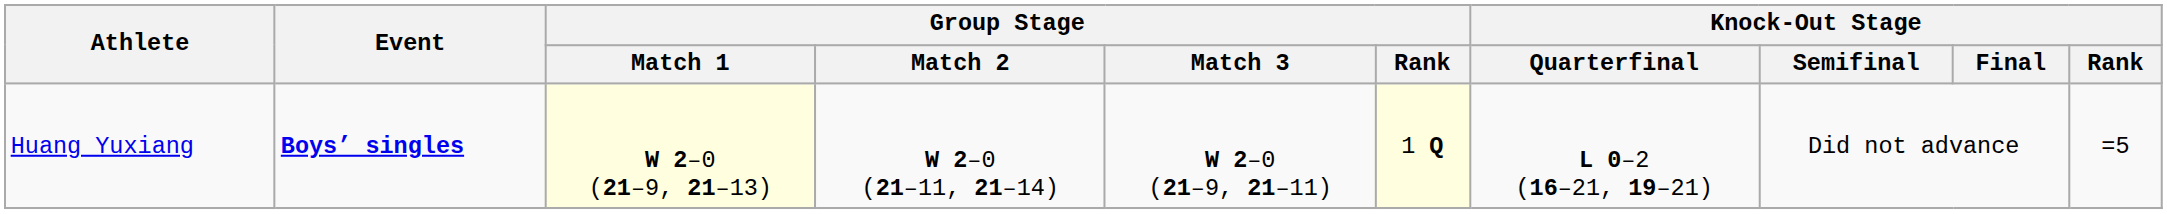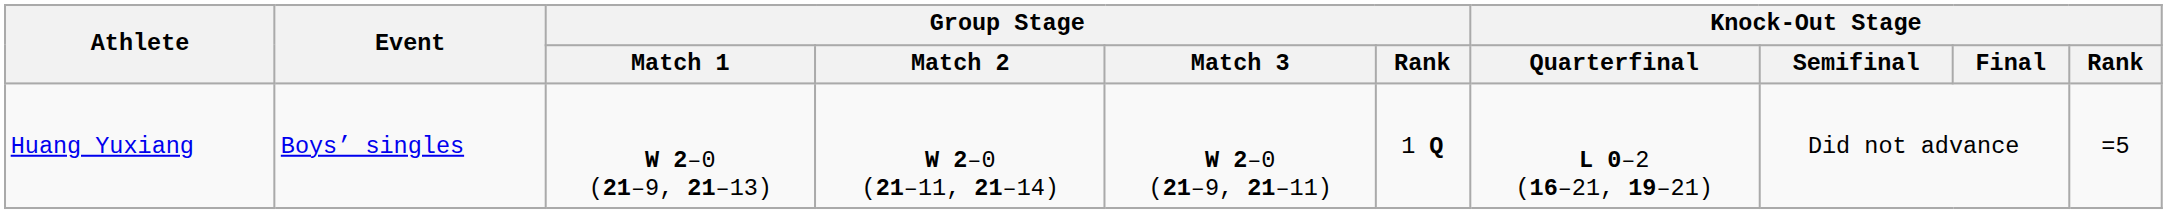(372, 146) bold -> (372, 146) normal
(680, 174) lightyellow background -> (680, 174) no background
(1422, 146) lightyellow background -> (1422, 146) no background
